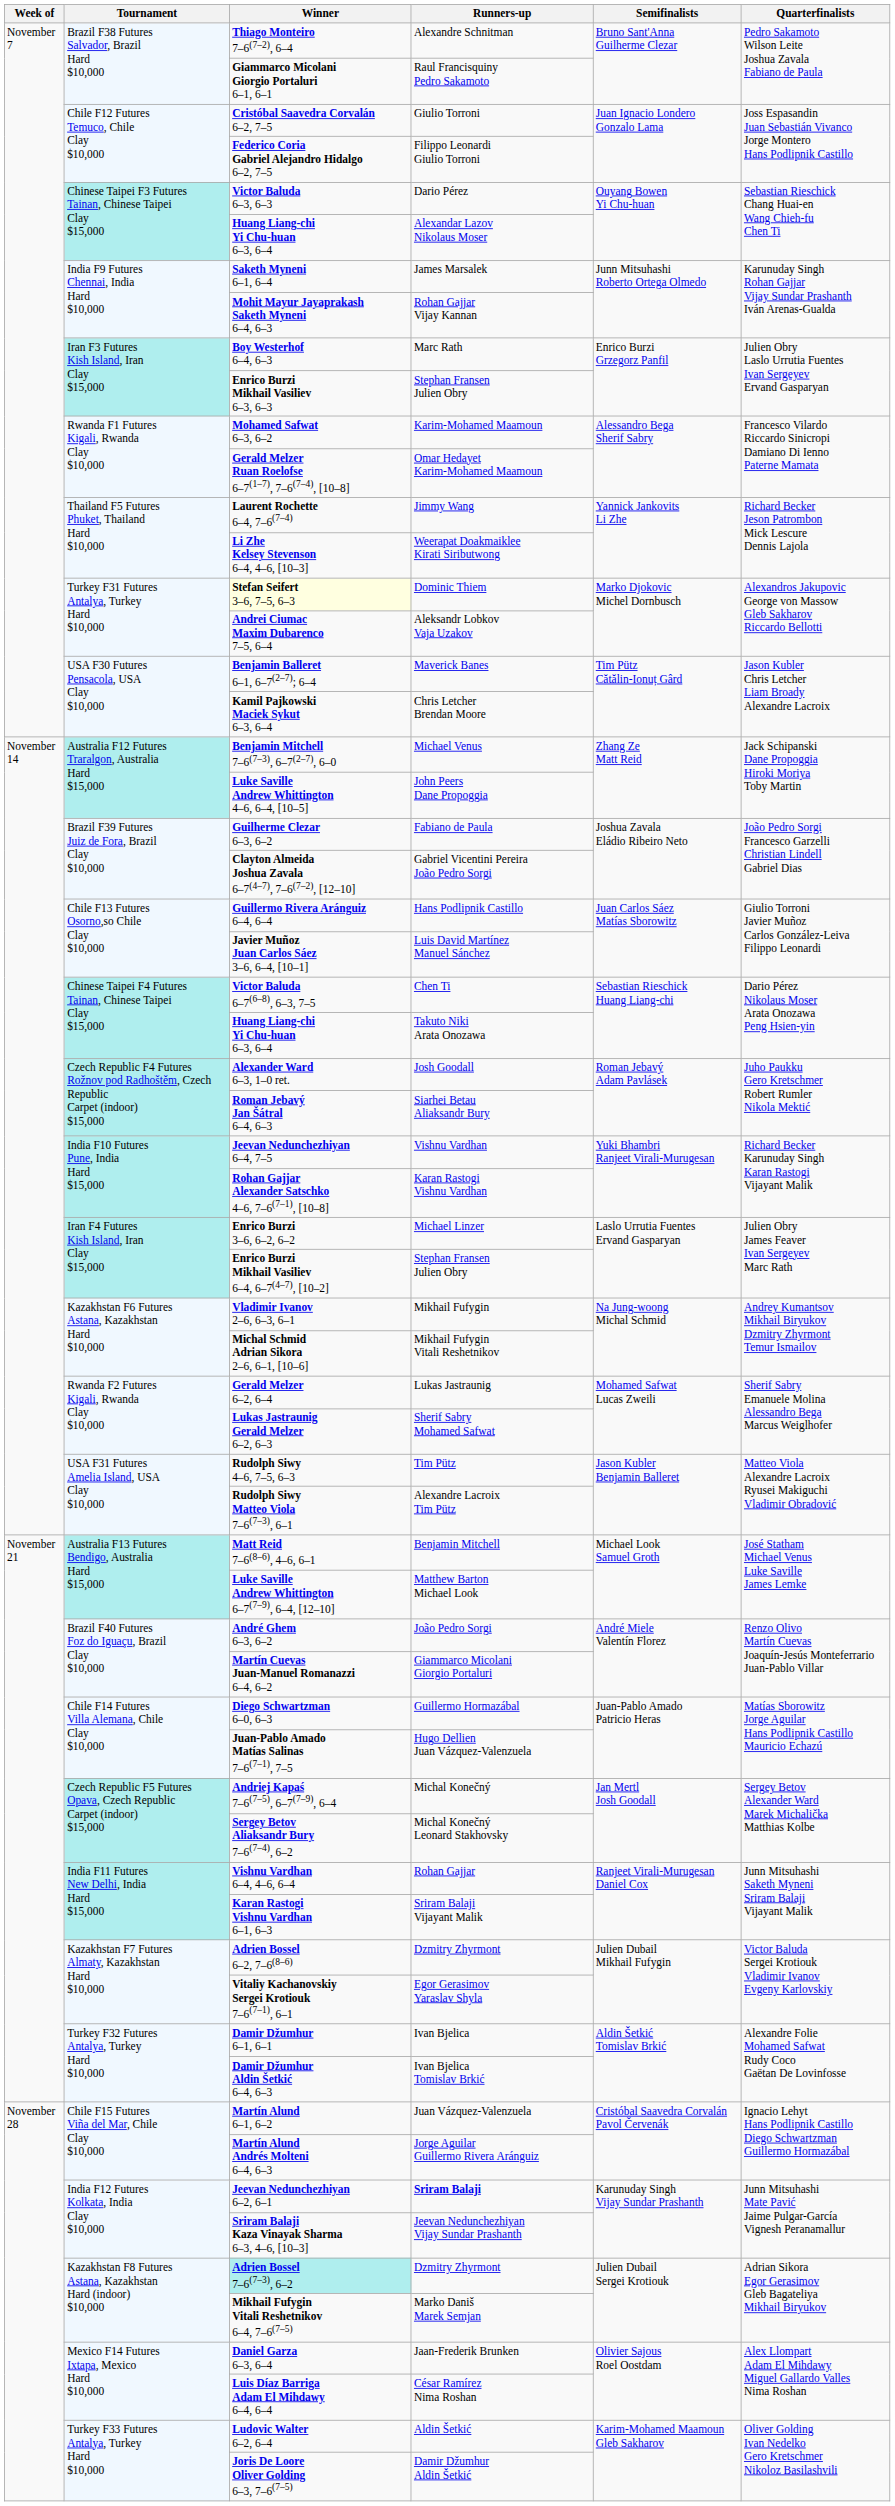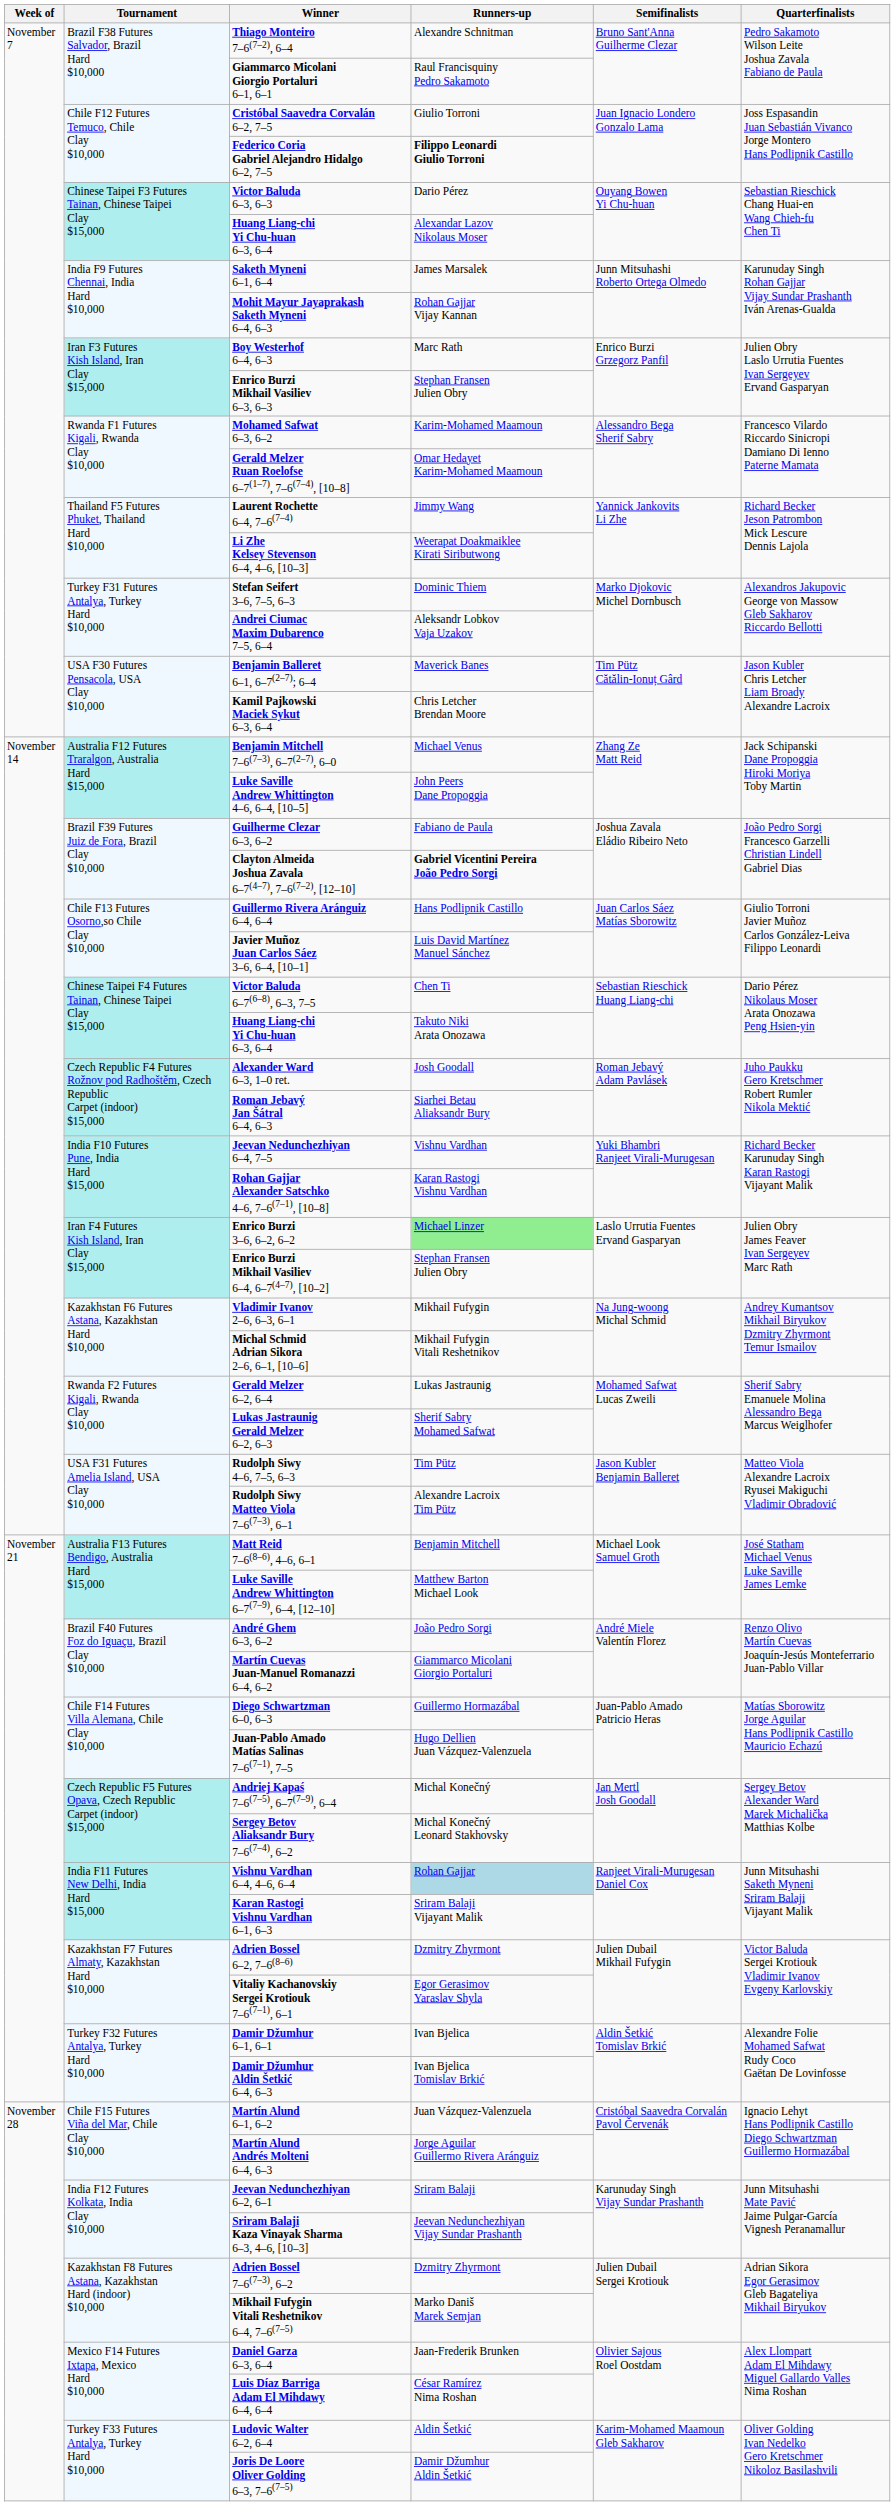(452, 152) normal -> (455, 152) bold
(265, 594) lightyellow background -> (265, 594) no background
(471, 866) normal -> (475, 866) bold
(449, 1226) no background -> (449, 1226) lightgreen background
(445, 1871) no background -> (445, 1871) lightblue background
(447, 2189) bold -> (445, 2189) normal
(266, 2275) paleturquoise background -> (266, 2275) no background
